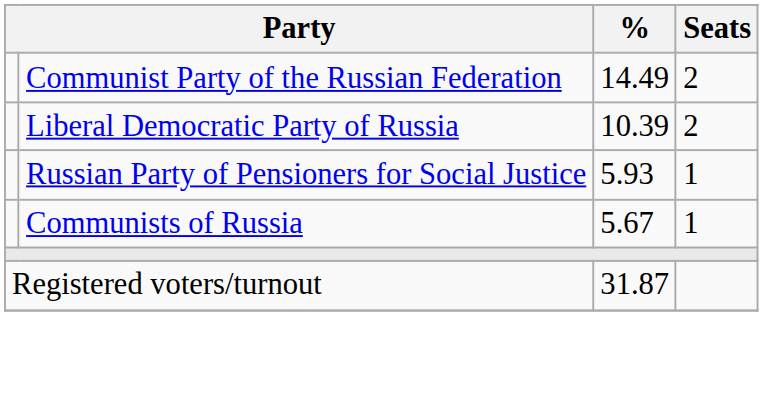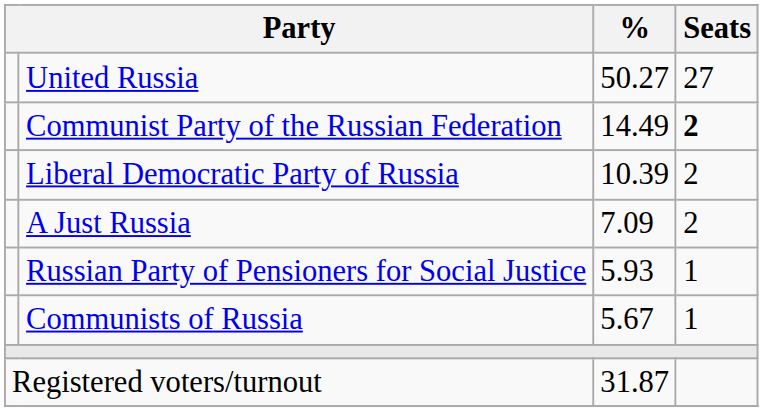+ row: (112, 77)
(691, 77) normal -> (691, 125) bold
+ row: (108, 222)
